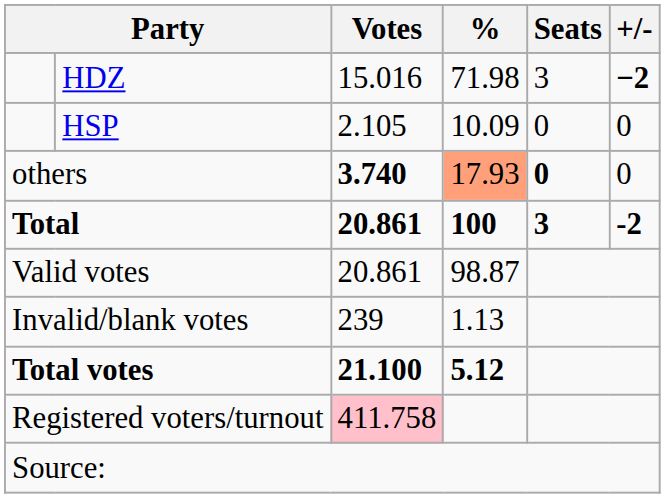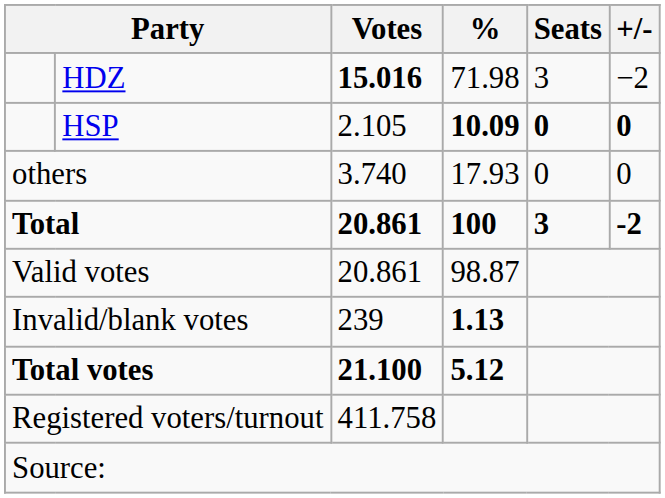(380, 77) normal -> (380, 77) bold
(633, 77) bold -> (633, 77) normal
(485, 126) normal -> (485, 126) bold
(541, 126) normal -> (541, 126) bold
(624, 126) normal -> (624, 126) bold
(372, 175) bold -> (372, 175) normal
(485, 175) lightsalmon background -> (485, 175) no background
(541, 175) bold -> (541, 175) normal
(477, 321) normal -> (477, 321) bold
(387, 418) pink background -> (387, 418) no background
